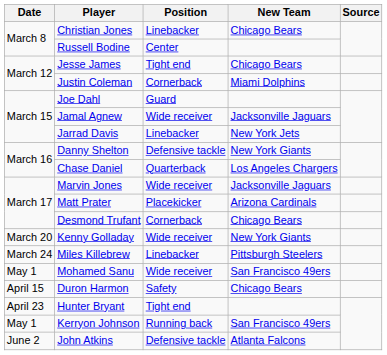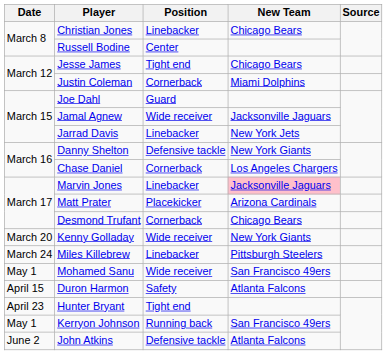(176, 168) Quarterback -> (174, 168) Cornerback
(179, 185) Wide receiver -> (172, 185) Linebacker
(281, 185) no background -> (281, 185) pink background
(266, 289) Chicago Bears -> (268, 289) Atlanta Falcons
